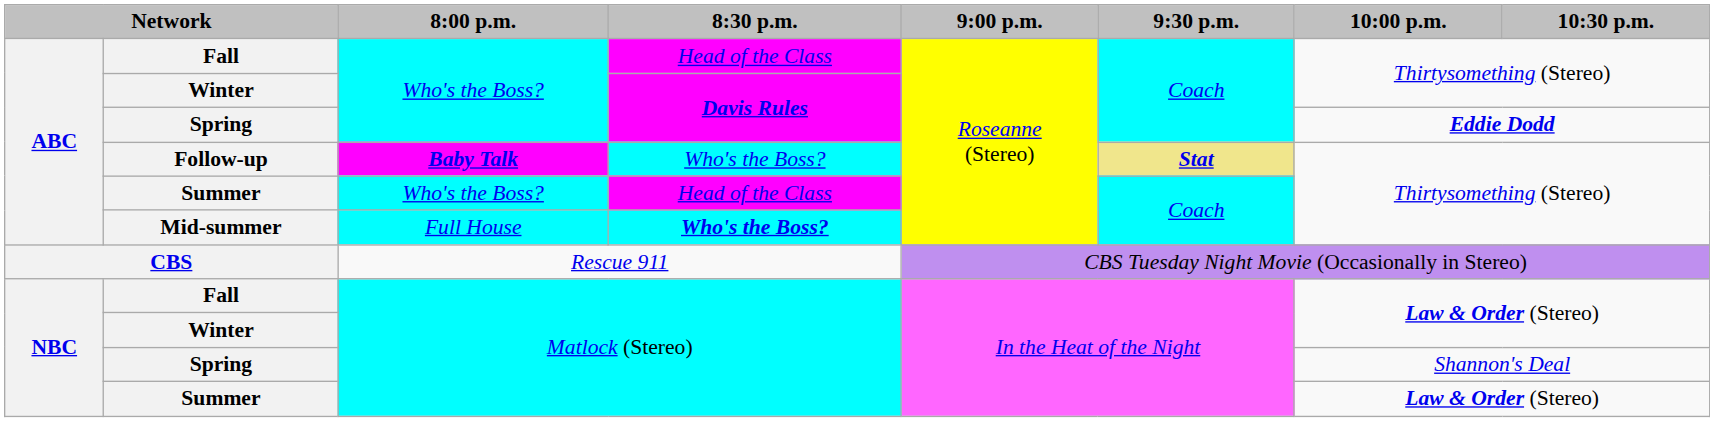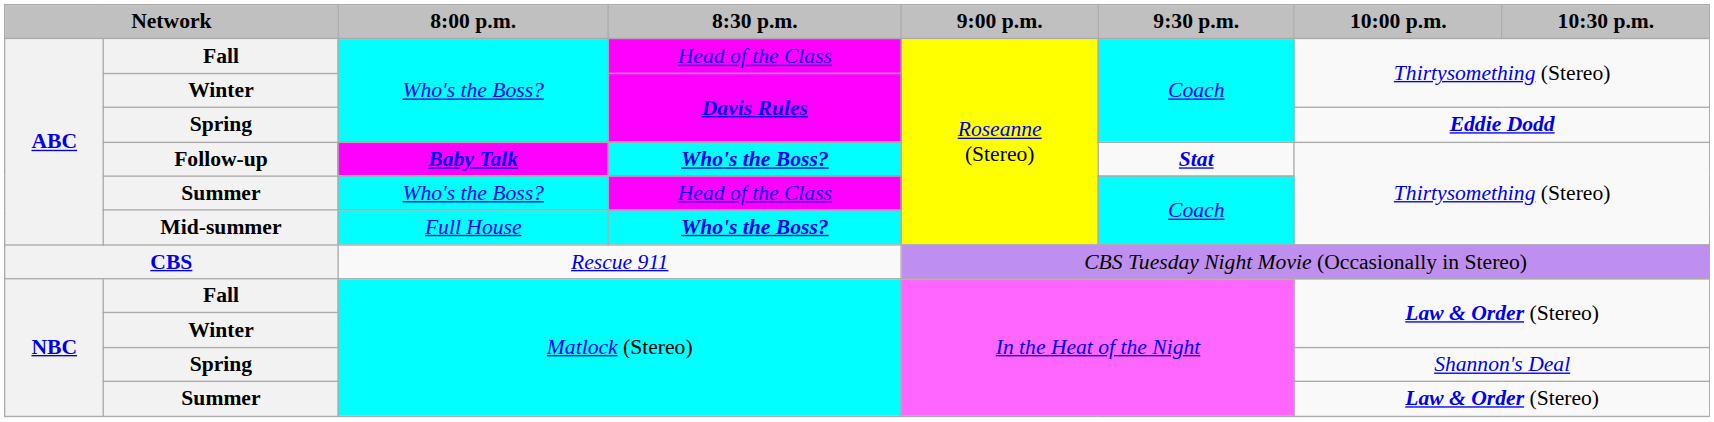(755, 158) normal -> (755, 158) bold
(1196, 158) khaki background -> (1196, 158) no background
